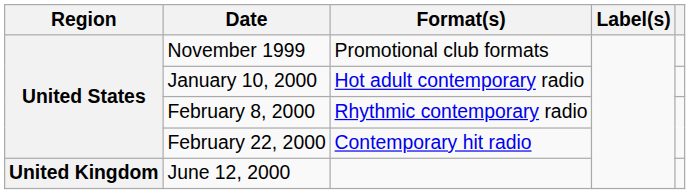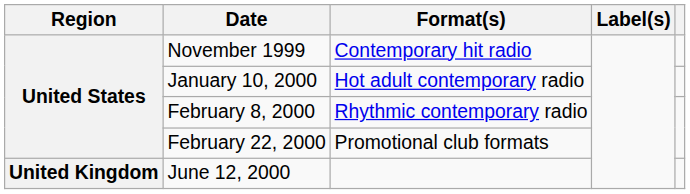(442, 50) Promotional club formats -> (433, 50) Contemporary hit radio
(433, 142) Contemporary hit radio -> (442, 142) Promotional club formats
